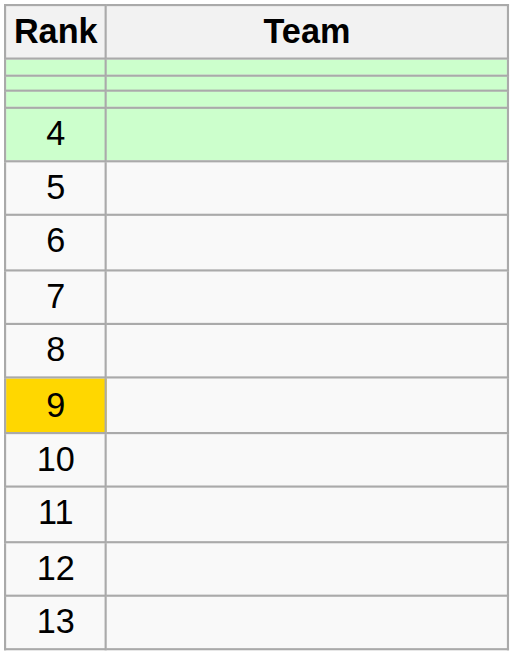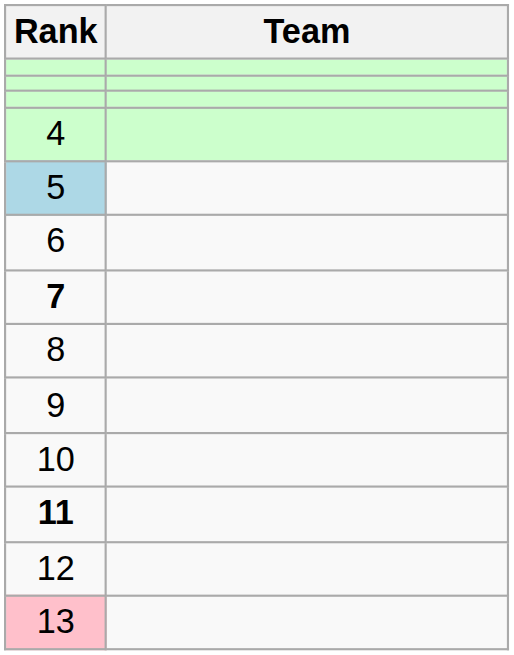(56, 187) no background -> (56, 187) lightblue background
(56, 296) normal -> (56, 296) bold
(56, 404) gold background -> (56, 404) no background
(56, 513) normal -> (56, 513) bold
(56, 622) no background -> (56, 622) pink background
